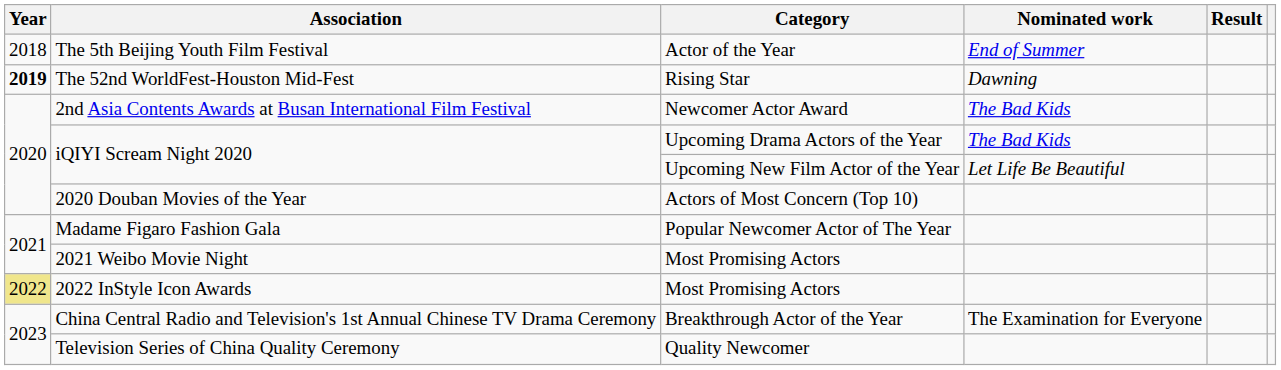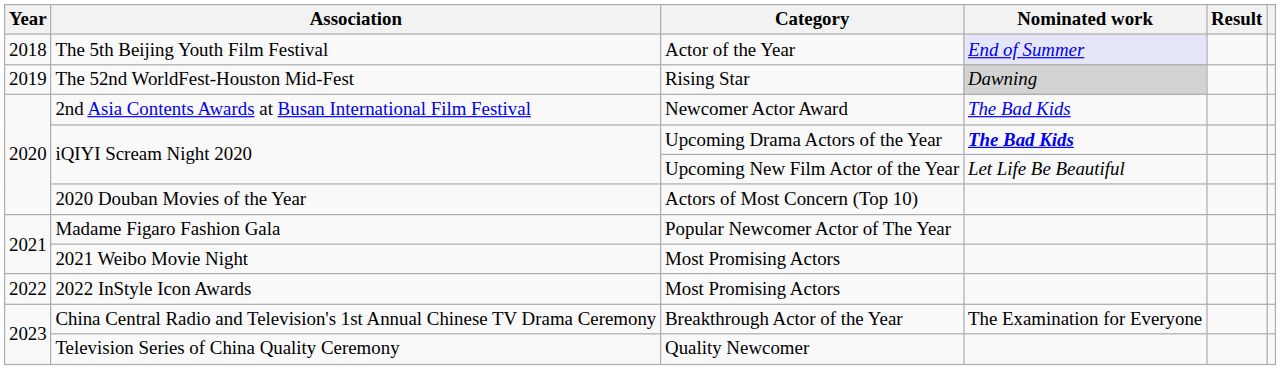(1026, 49) no background -> (1026, 49) lavender background
(28, 79) bold -> (28, 79) normal
(1003, 79) no background -> (1003, 79) lightgrey background
(1019, 139) normal -> (1021, 139) bold
(28, 288) khaki background -> (28, 288) no background
